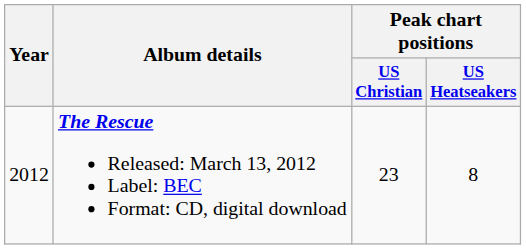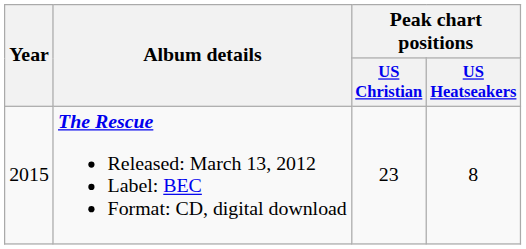(29, 174) 2012 -> (29, 174) 2015
